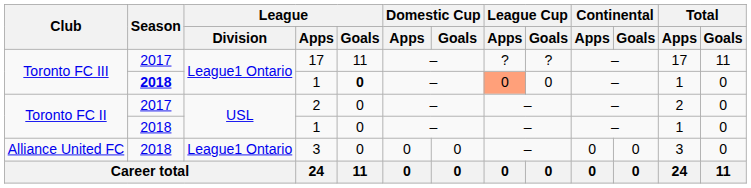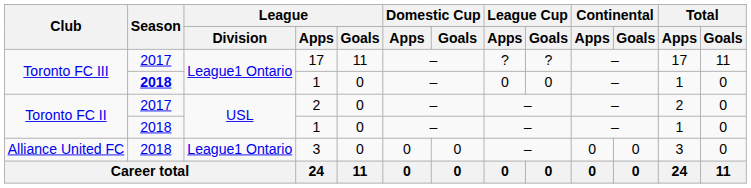(360, 82) bold -> (360, 82) normal
(505, 82) lightsalmon background -> (505, 82) no background
